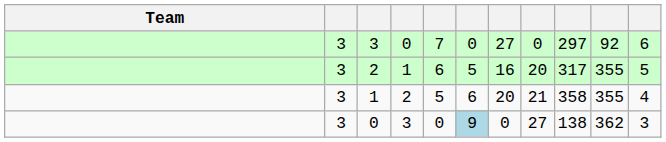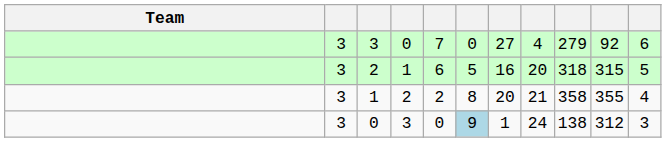(538, 44) 0 -> (538, 44) 4
(572, 44) 297 -> (572, 44) 279
(572, 71) 317 -> (572, 71) 318
(609, 71) 355 -> (609, 71) 315
(439, 97) 5 -> (439, 97) 2
(472, 97) 6 -> (472, 97) 8
(505, 124) 0 -> (505, 124) 1
(538, 124) 27 -> (538, 124) 24
(609, 124) 362 -> (609, 124) 312
